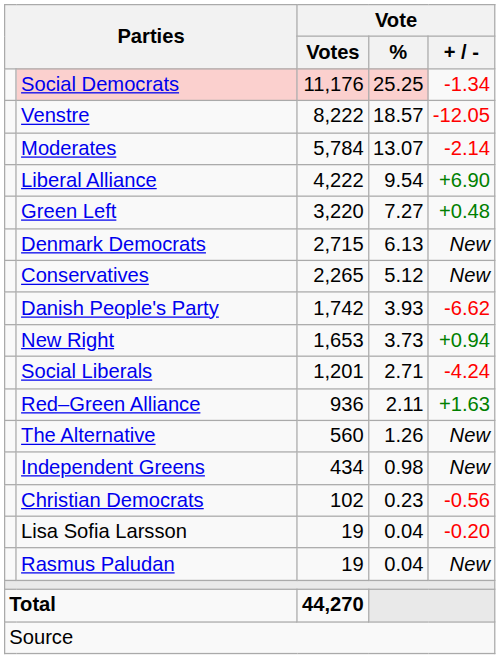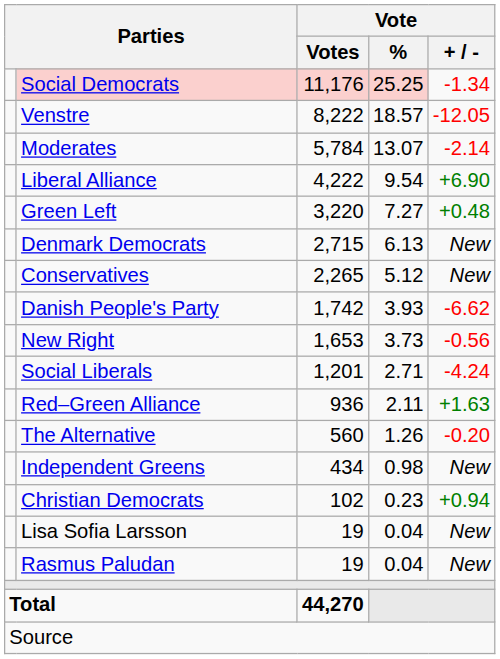(464, 340) +0.94 -> (467, 340) -0.56
(470, 436) New -> (467, 436) -0.20
(467, 500) -0.56 -> (464, 500) +0.94
(467, 532) -0.20 -> (470, 532) New
